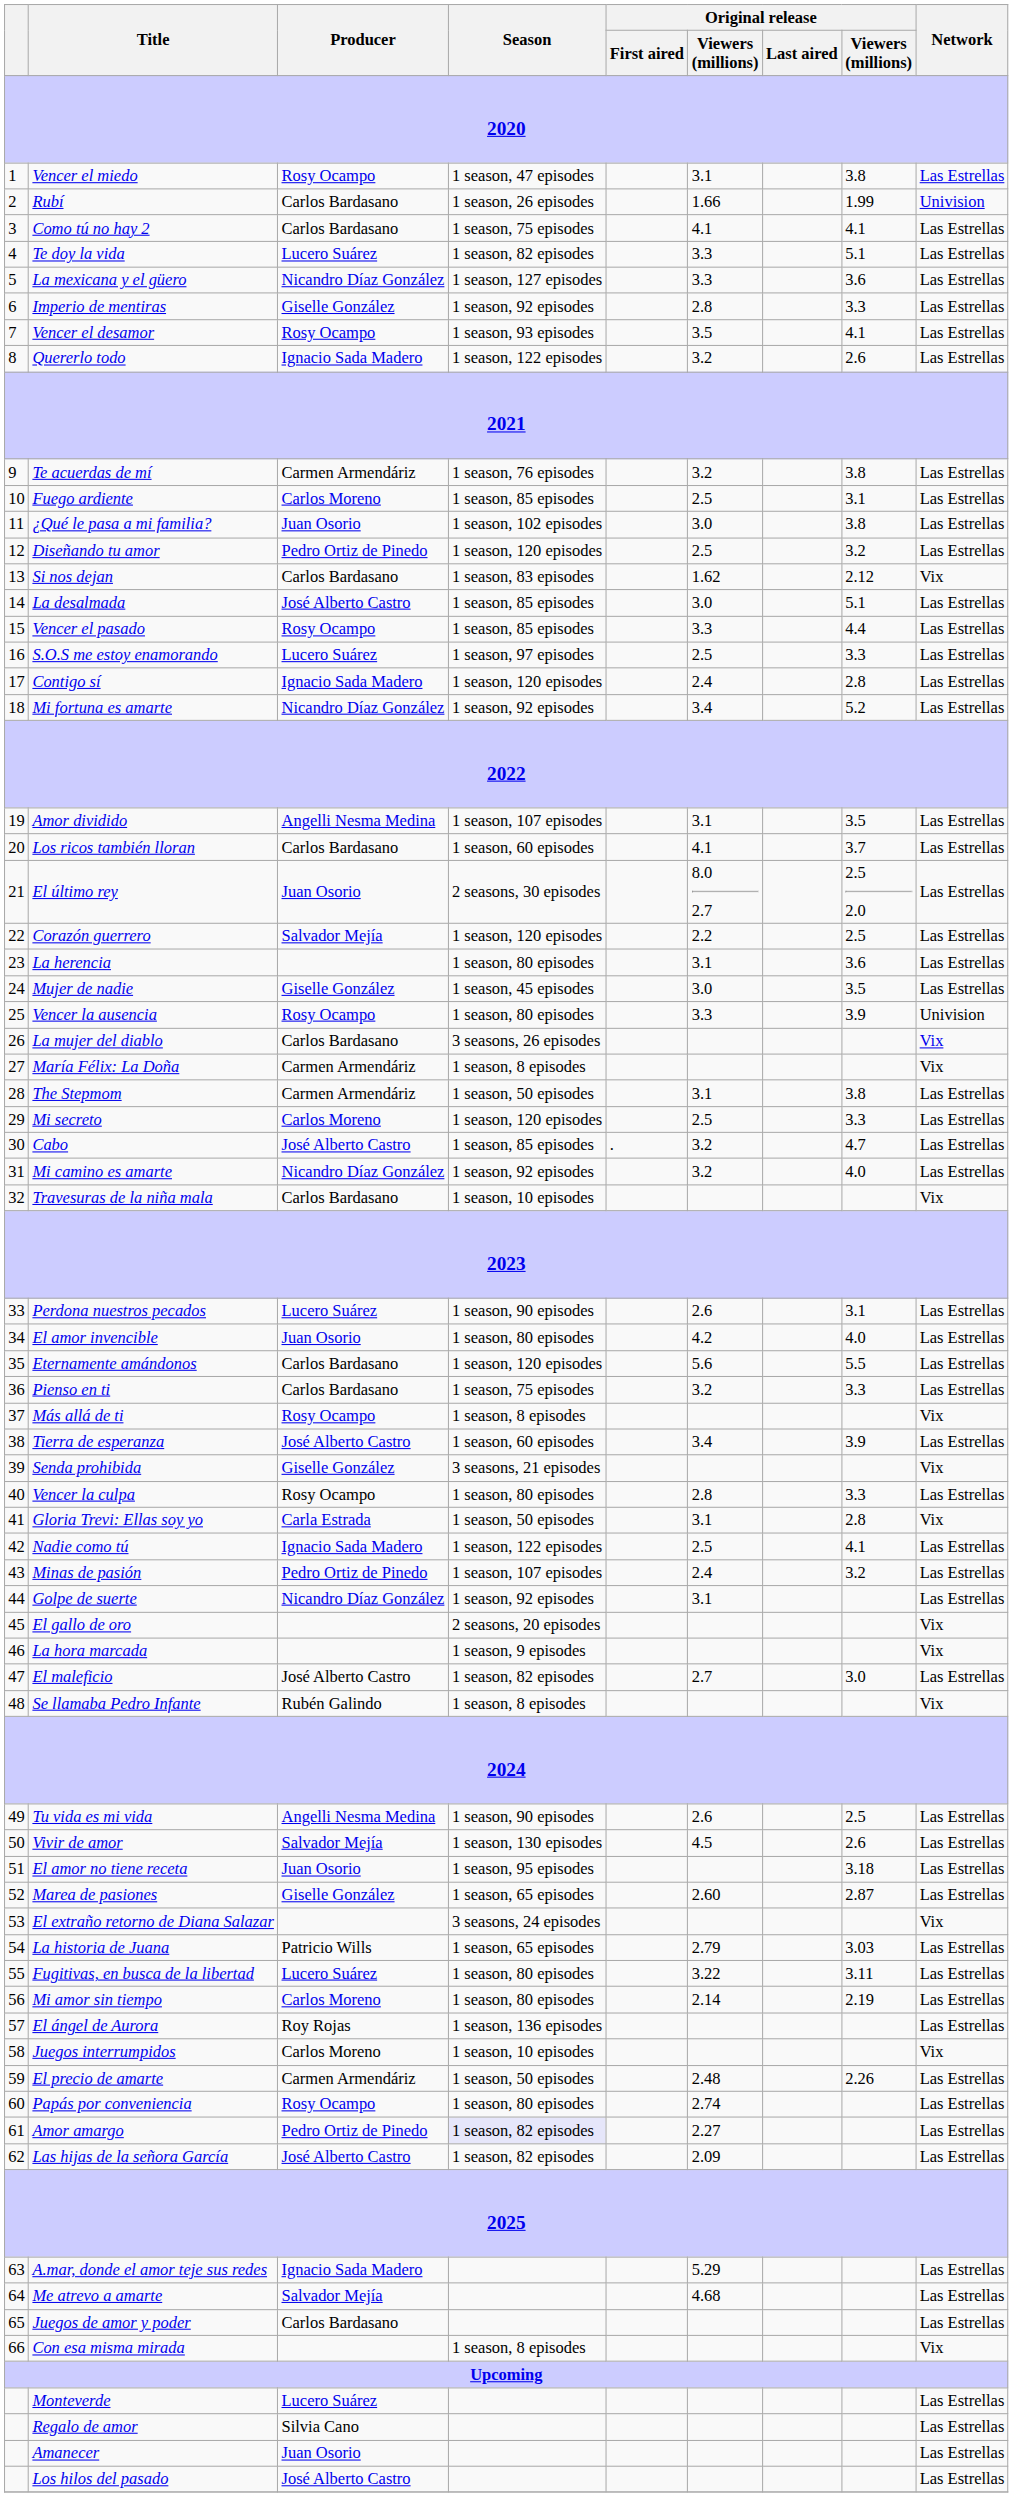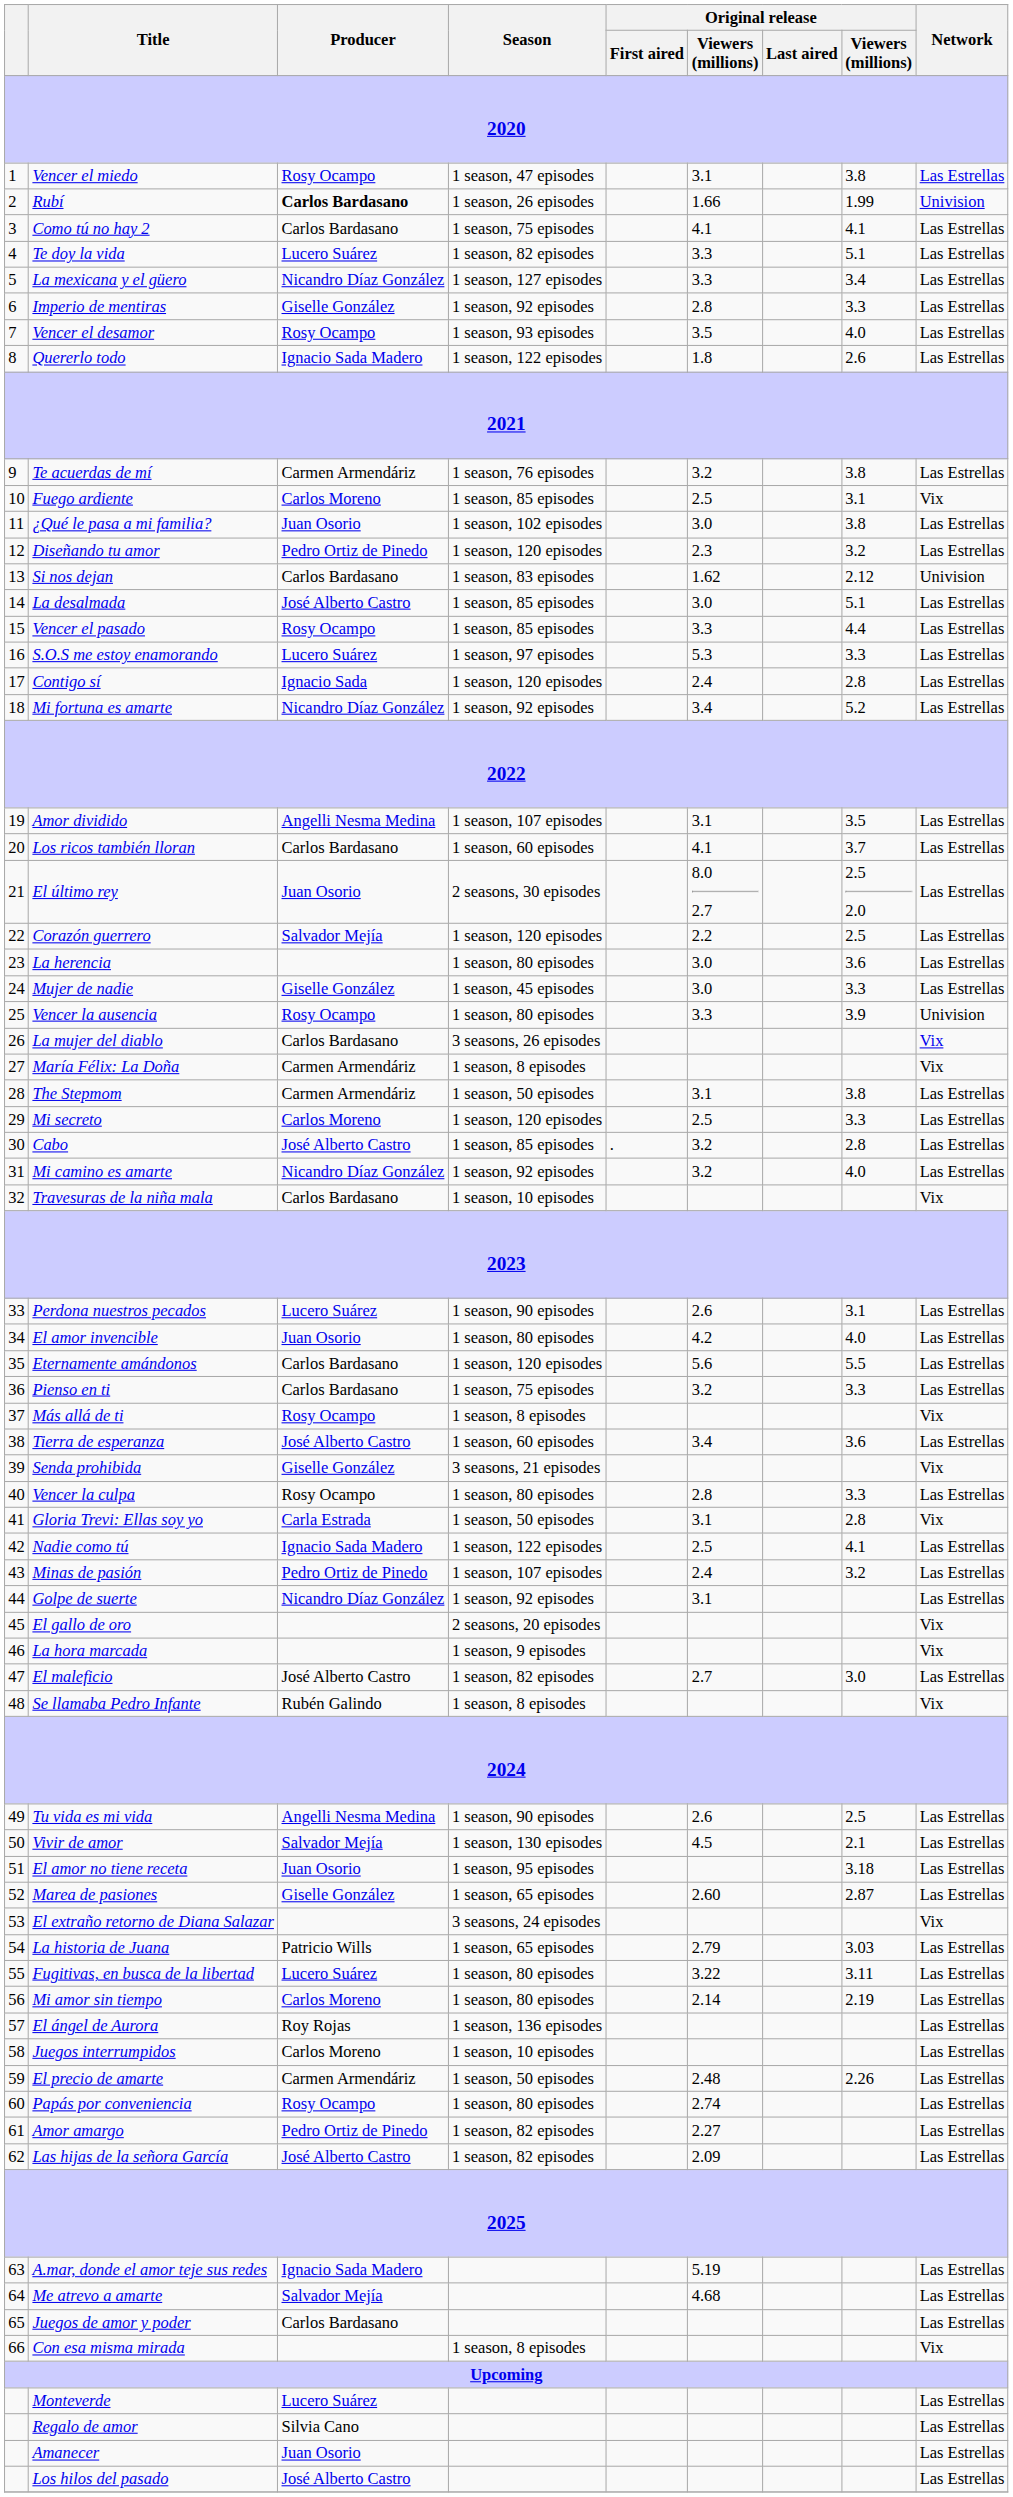(340, 201) normal -> (345, 201) bold
(856, 280) 3.6 -> (856, 280) 3.4
(856, 332) 4.1 -> (856, 332) 4.0
(702, 358) 3.2 -> (702, 358) 1.8
(962, 498) Las Estrellas -> (932, 498) Vix
(702, 550) 2.5 -> (702, 550) 2.3
(932, 576) Vix -> (952, 576) Univision
(702, 655) 2.5 -> (702, 655) 5.3
(352, 681) Ignacio Sada Madero -> (324, 681) Ignacio Sada
(702, 962) 3.1 -> (702, 962) 3.0
(856, 988) 3.5 -> (856, 988) 3.3
(856, 1145) 4.7 -> (856, 1145) 2.8
(856, 1441) 3.9 -> (856, 1441) 3.6
(856, 1842) 2.6 -> (856, 1842) 2.1
(932, 2052) Vix -> (962, 2052) Las Estrellas
(523, 2130) lavender background -> (523, 2130) no background
(706, 2270) 5.29 -> (706, 2270) 5.19
